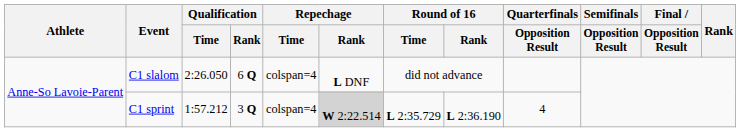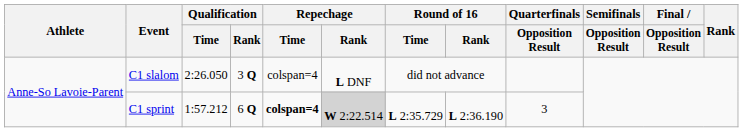(247, 75) 6 Q -> (247, 75) 3 Q
(247, 109) 3 Q -> (247, 109) 6 Q
(291, 109) normal -> (292, 109) bold
(542, 109) 4 -> (544, 109) 3
